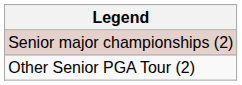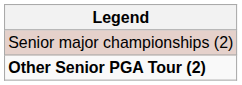(102, 68) normal -> (107, 68) bold
